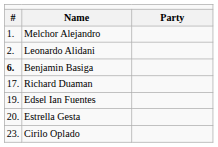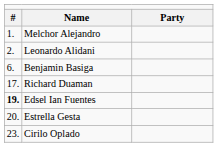(10, 67) bold -> (10, 67) normal
(13, 101) normal -> (13, 101) bold
